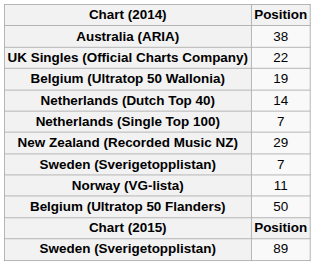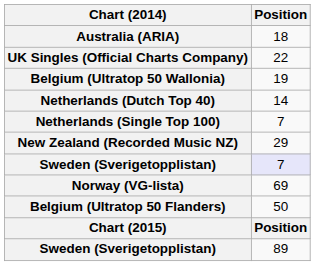(281, 36) 38 -> (281, 36) 18
(281, 164) no background -> (281, 164) lavender background
(281, 185) 11 -> (281, 185) 69
